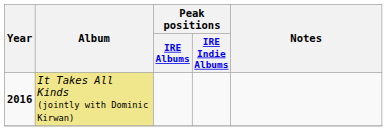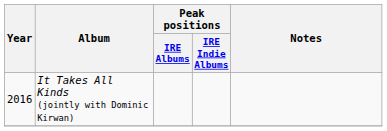(20, 99) bold -> (20, 99) normal
(93, 99) khaki background -> (93, 99) no background
